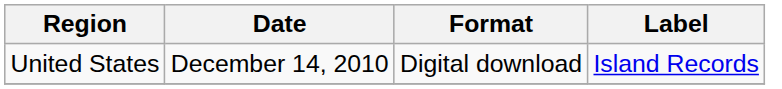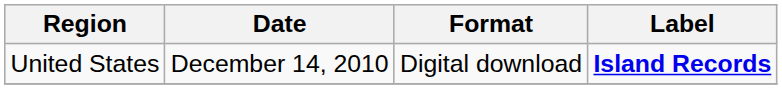(676, 63) normal -> (682, 63) bold
